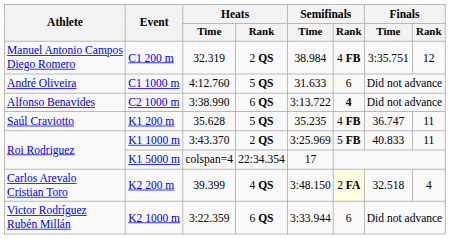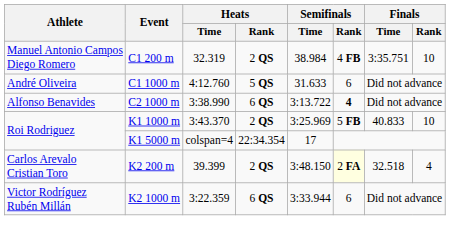(429, 58) 12 -> (429, 58) 10
- row: (151, 121)
(429, 140) 11 -> (429, 121) 10
(261, 185) 4 QS -> (261, 166) 2 QS
